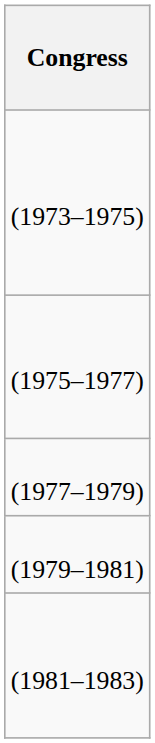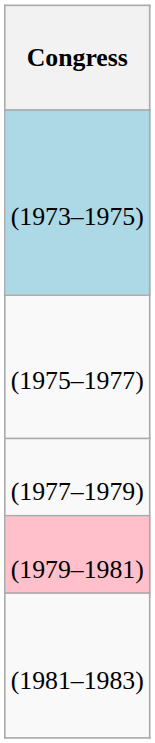(77, 216) no background -> (77, 216) lightblue background
(77, 568) no background -> (77, 568) pink background
